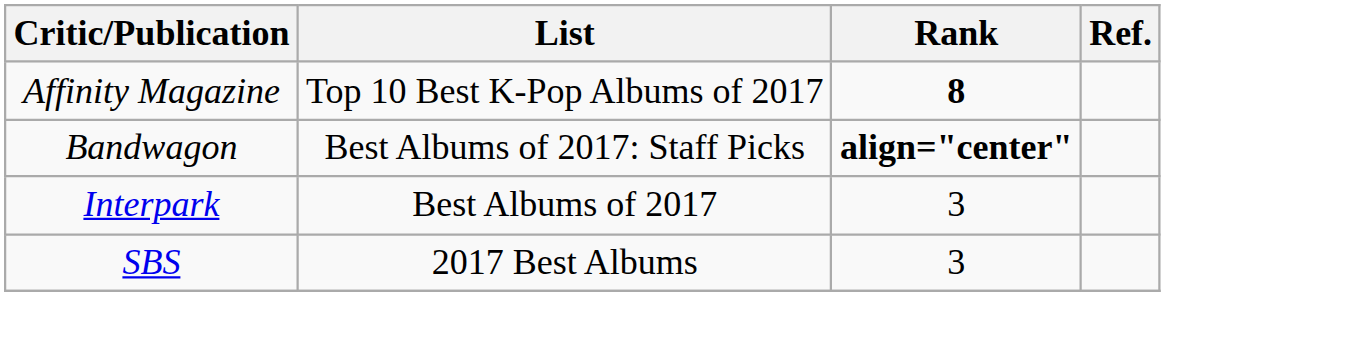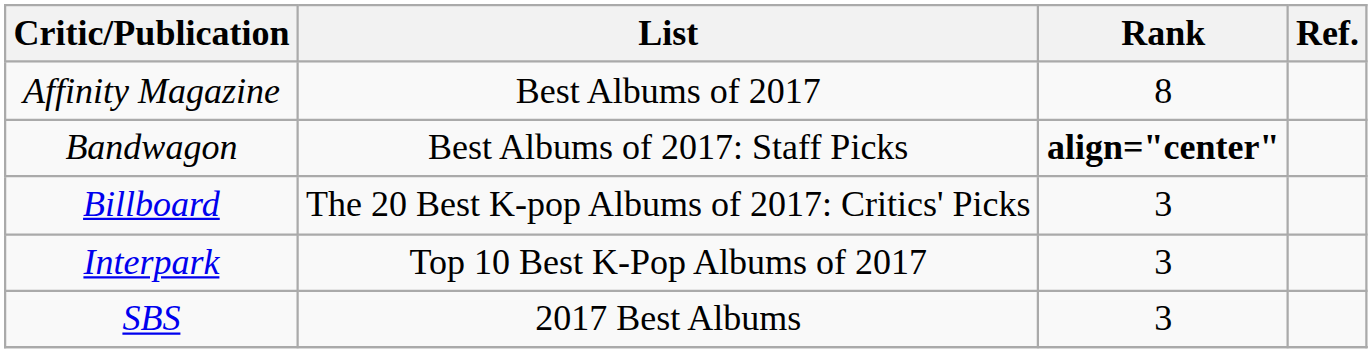(565, 90) Top 10 Best K-Pop Albums of 2017 -> (668, 90) Best Albums of 2017
(956, 90) bold -> (1163, 90) normal
+ row: (151, 204)
(565, 204) Best Albums of 2017 -> (668, 261) Top 10 Best K-Pop Albums of 2017
